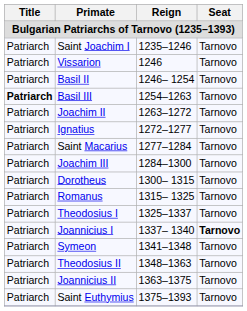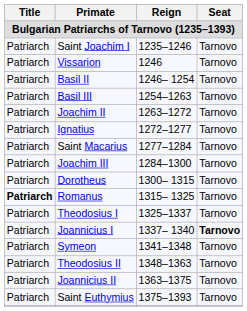(30, 96) bold -> (28, 96) normal
(28, 197) normal -> (30, 197) bold
